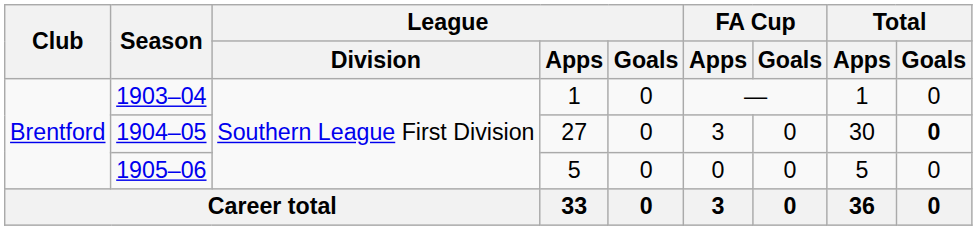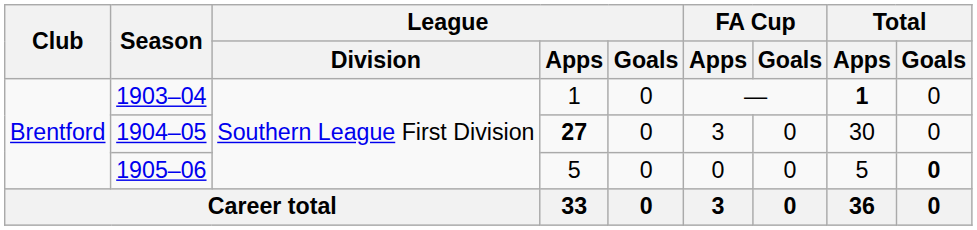(862, 96) normal -> (862, 96) bold
(574, 133) normal -> (574, 133) bold
(934, 133) bold -> (934, 133) normal
(934, 170) normal -> (934, 170) bold
